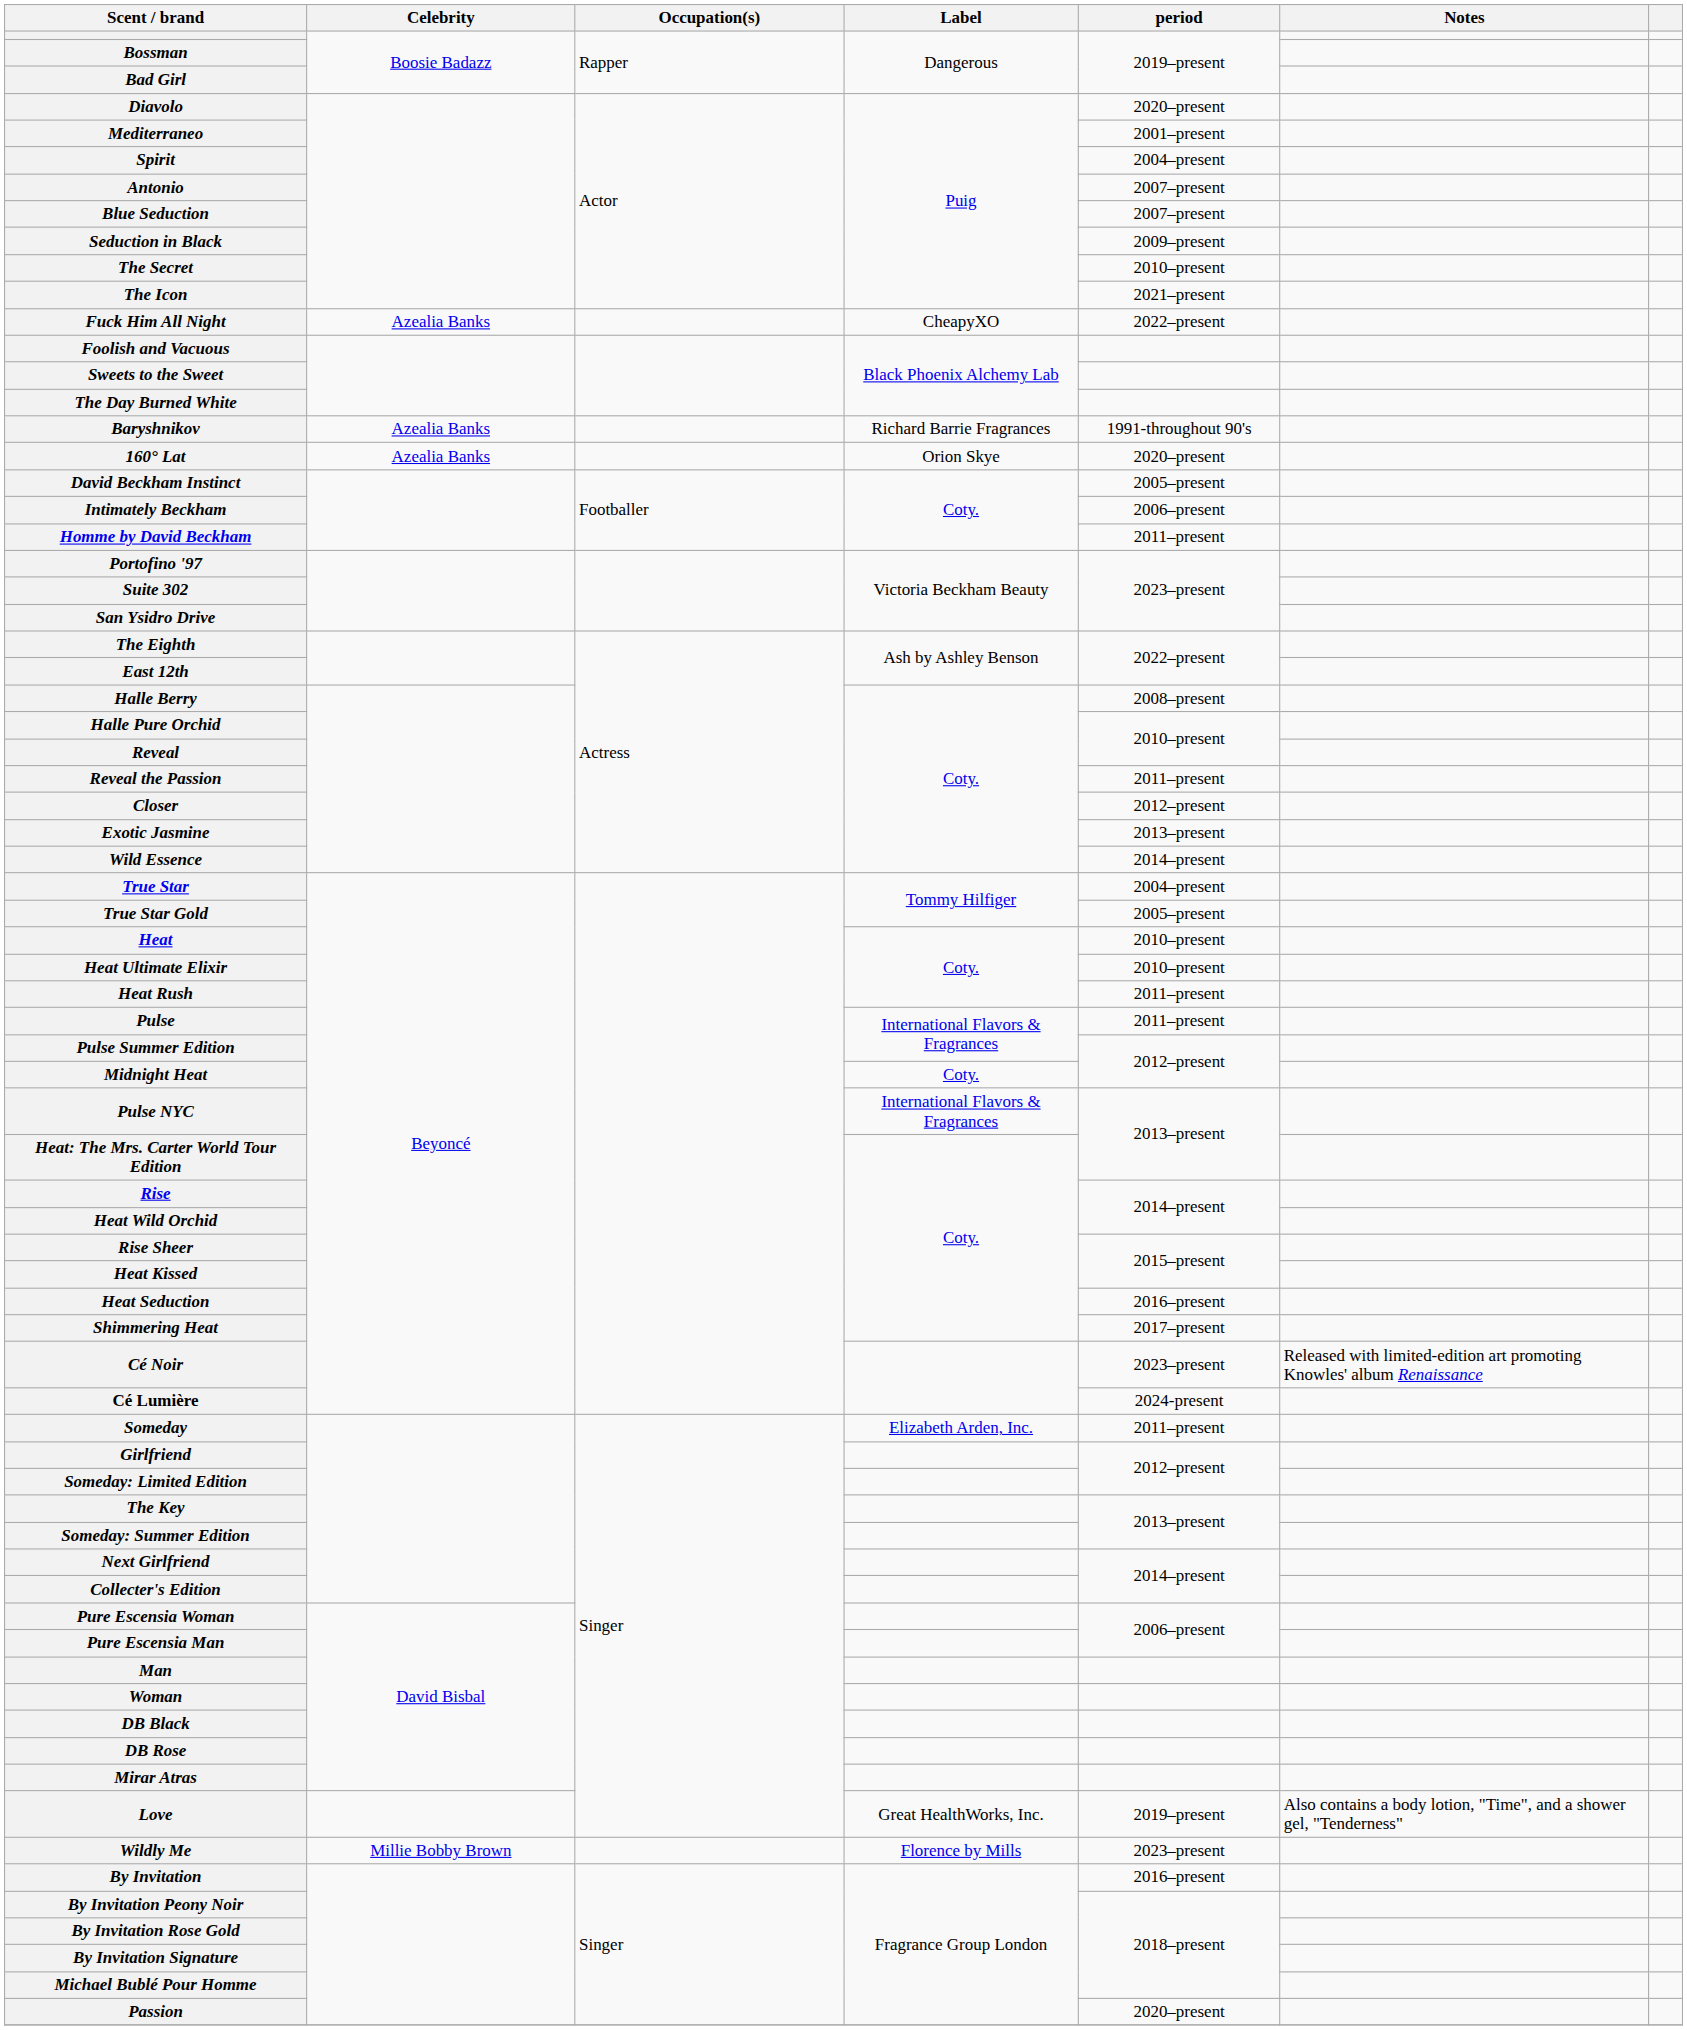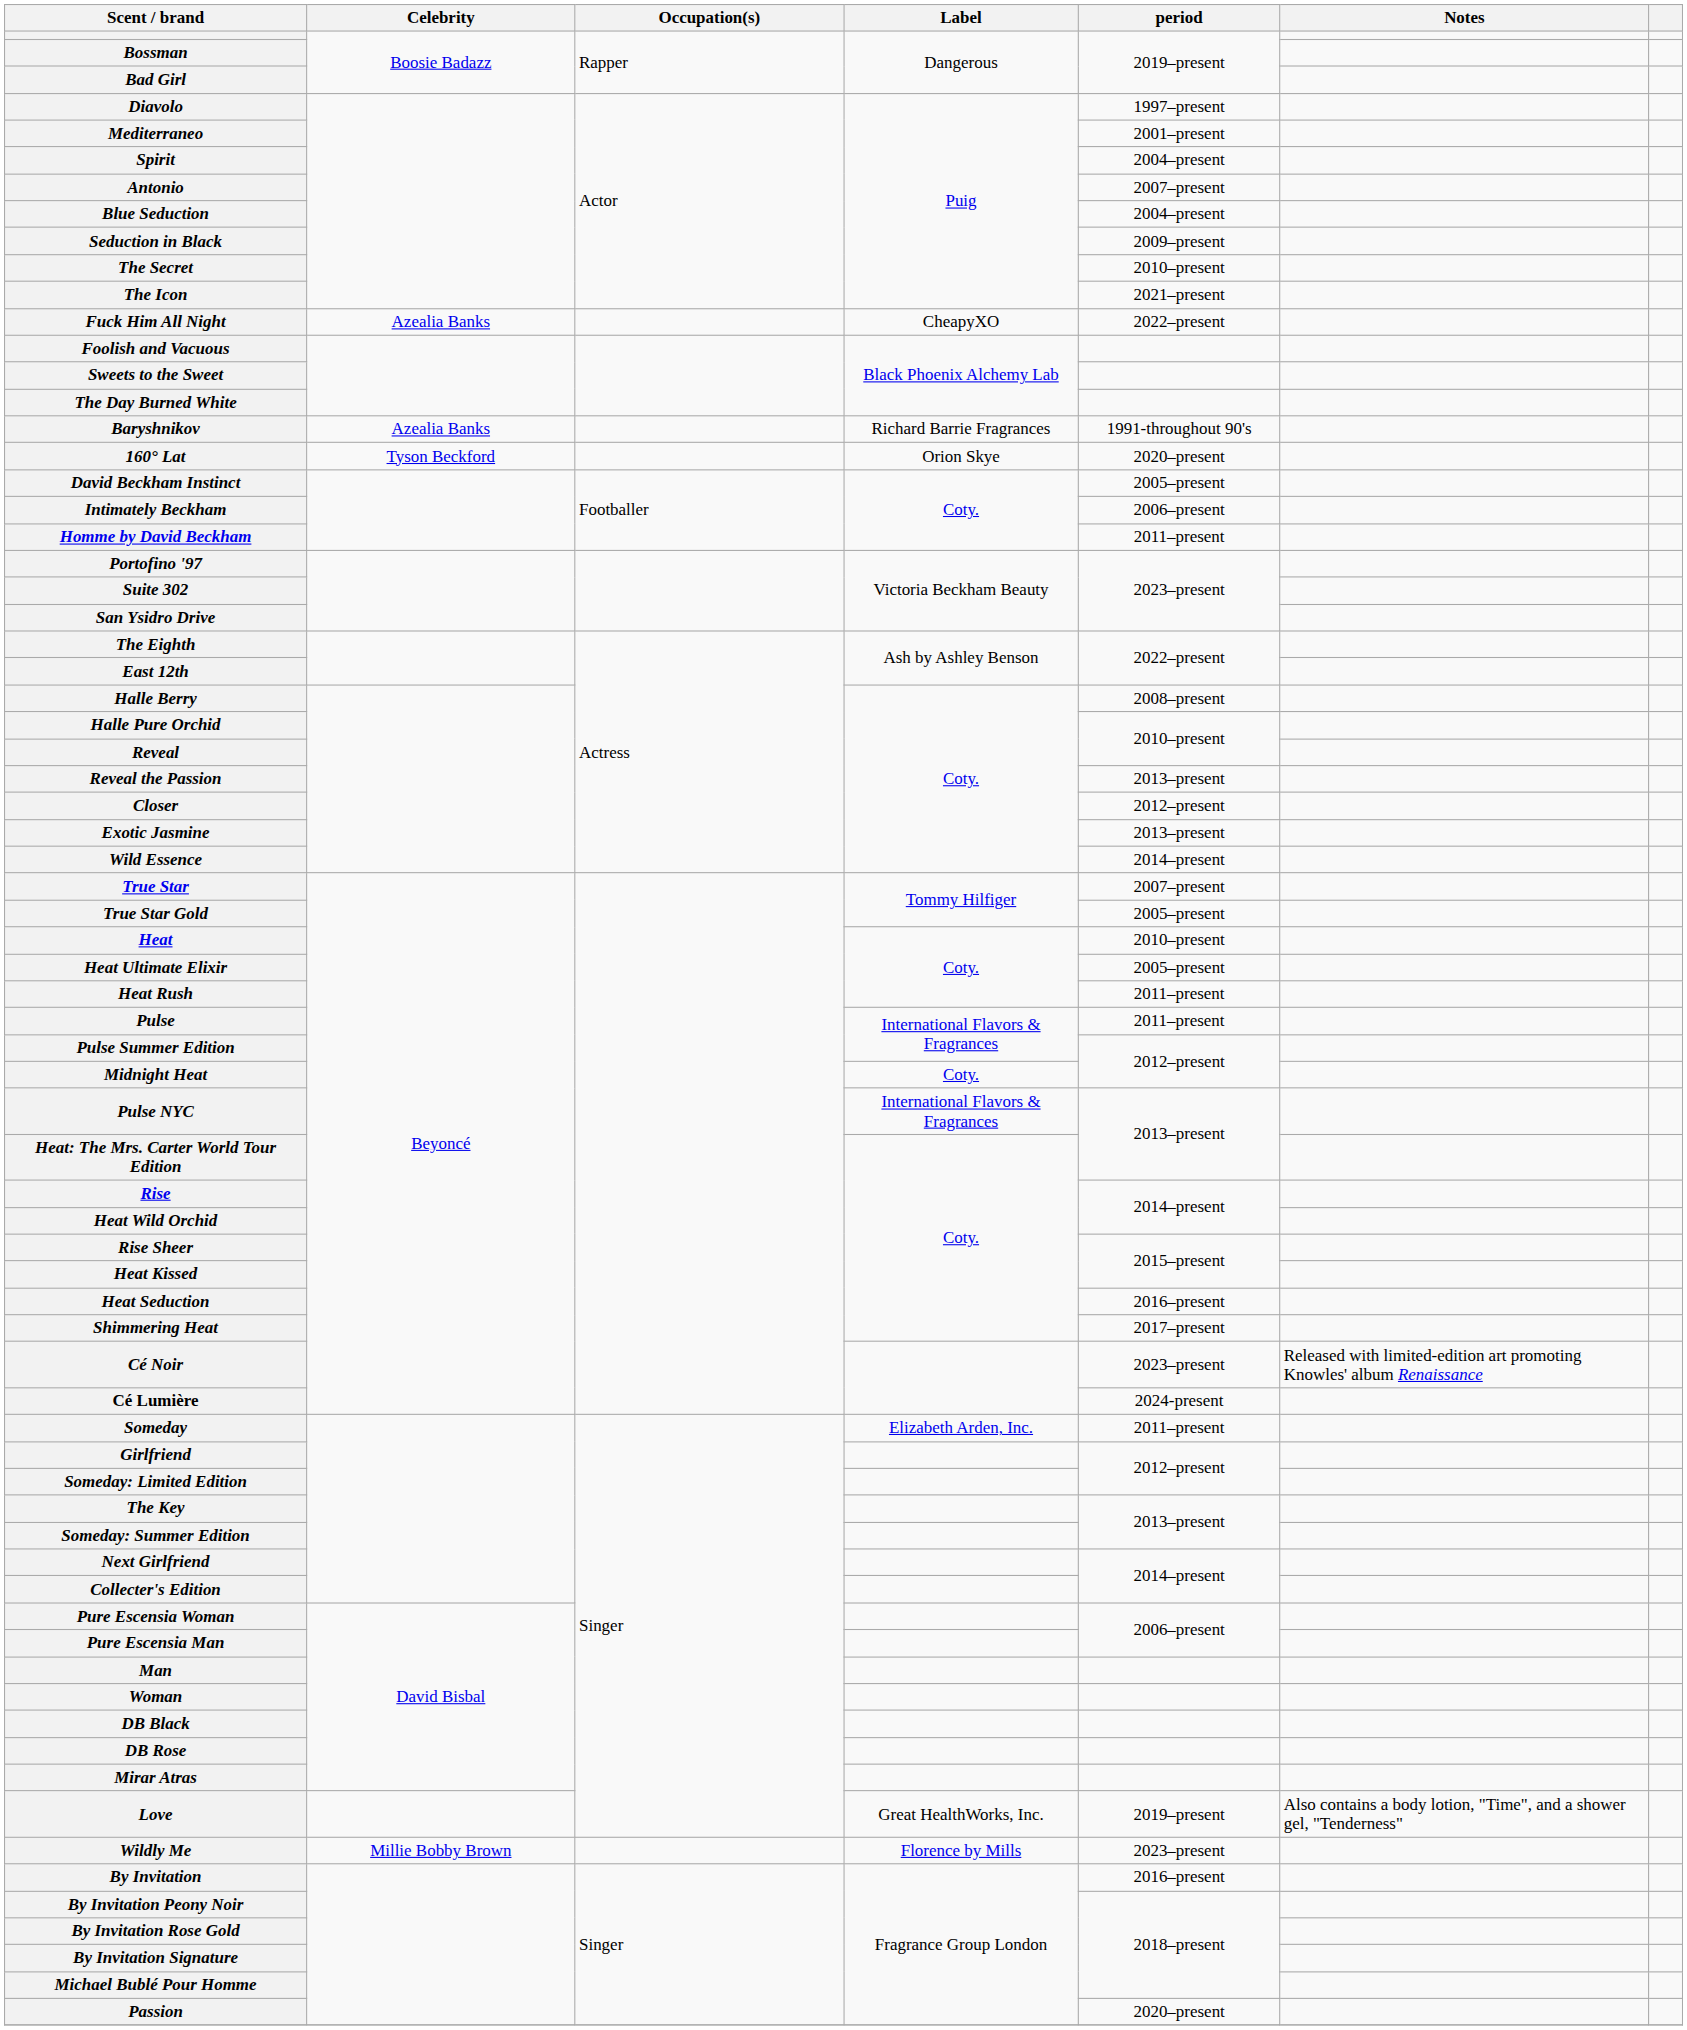(1179, 106) 2020–present -> (1179, 106) 1997–present
(1179, 214) 2007–present -> (1179, 214) 2004–present
(441, 456) Azealia Banks -> (441, 456) Tyson Beckford
(1179, 778) 2011–present -> (1179, 778) 2013–present
(1179, 886) 2004–present -> (1179, 886) 2007–present
(1179, 967) 2010–present -> (1179, 967) 2005–present
